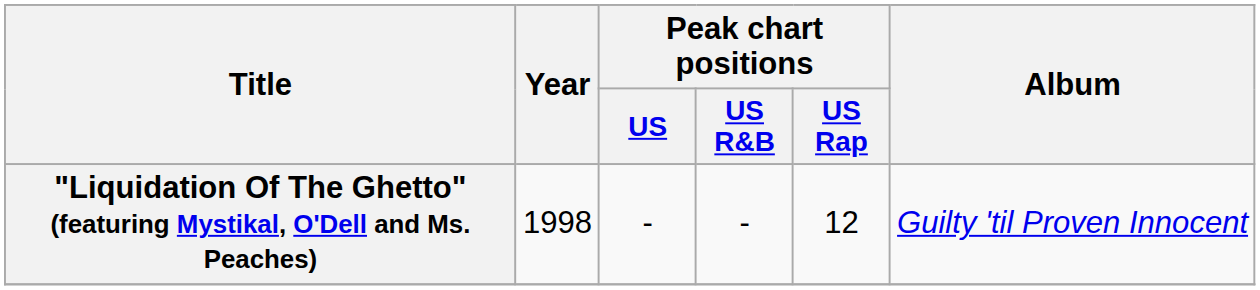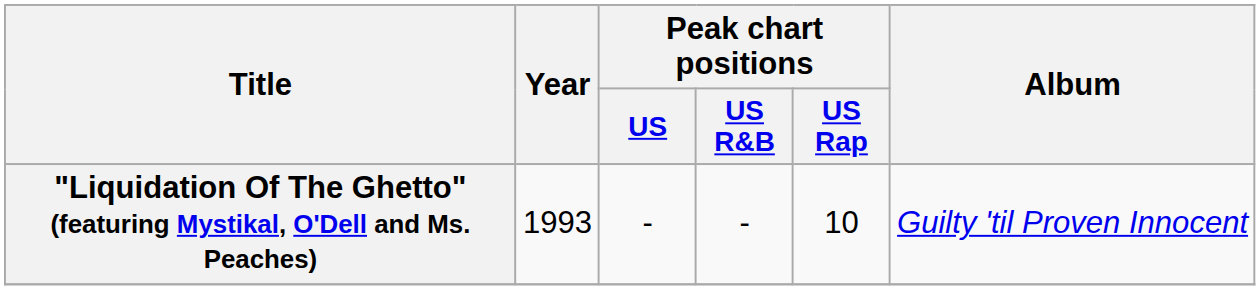(558, 223) 1998 -> (558, 223) 1993
(841, 223) 12 -> (841, 223) 10
